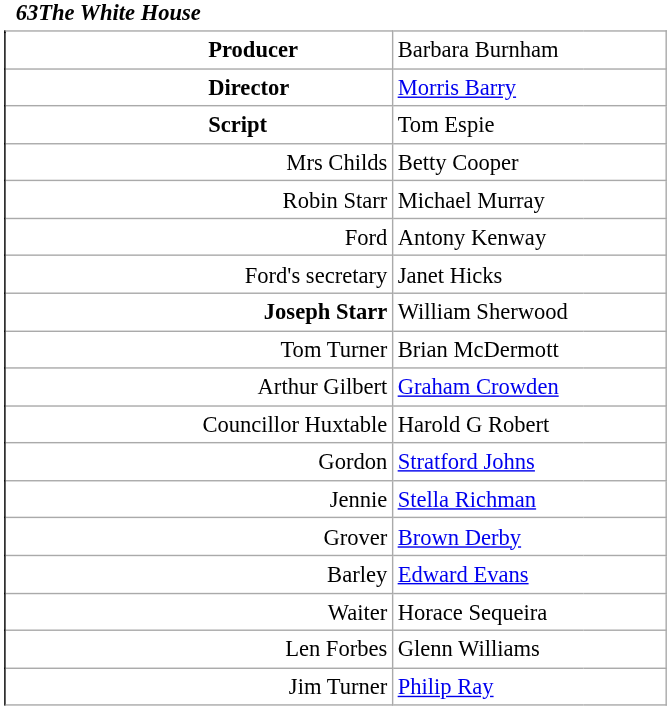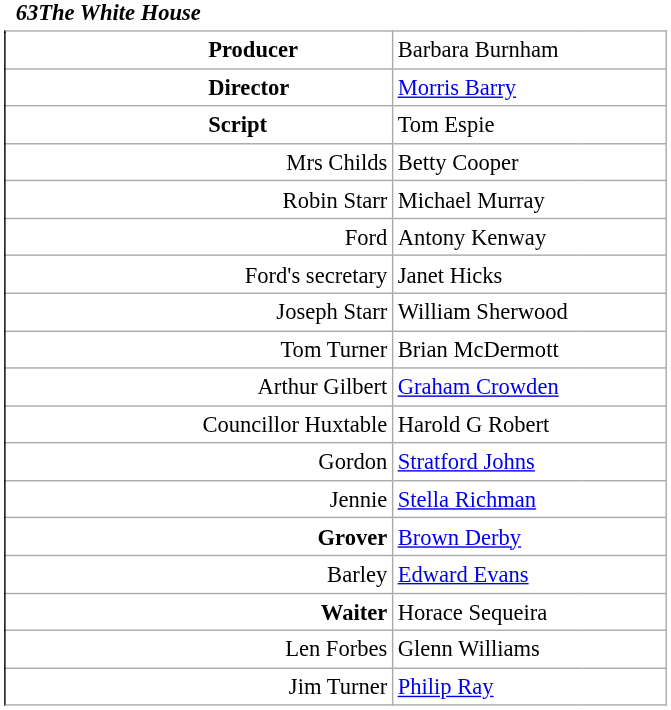(326, 312) bold -> (332, 312) normal
(355, 537) normal -> (352, 537) bold
(357, 611) normal -> (354, 611) bold
